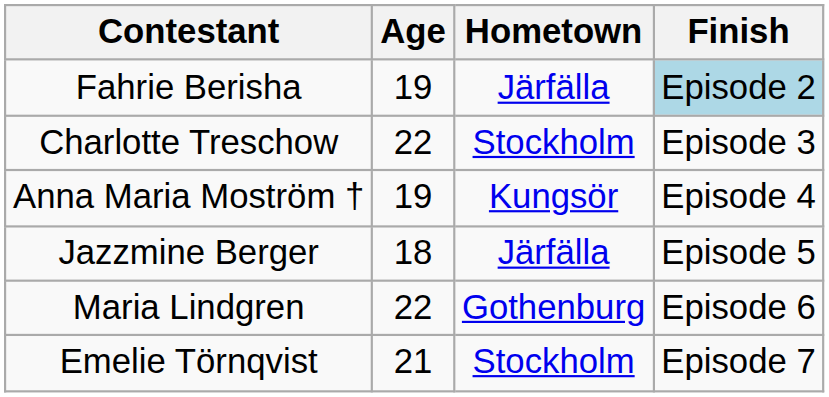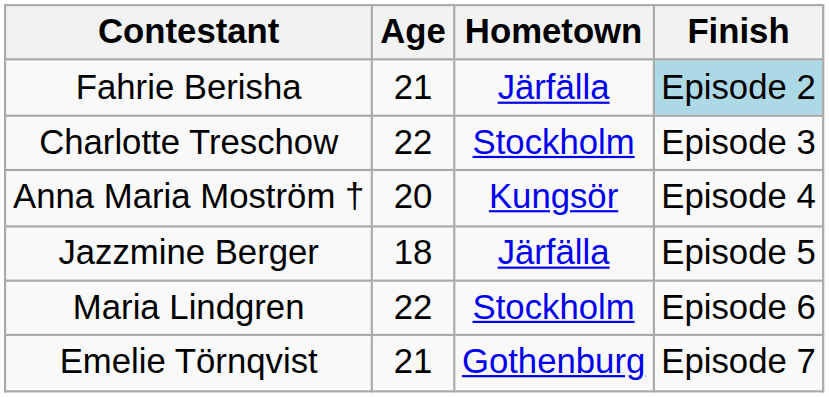(413, 87) 19 -> (413, 87) 21
(413, 197) 19 -> (413, 197) 20
(554, 307) Gothenburg -> (554, 307) Stockholm
(554, 362) Stockholm -> (554, 362) Gothenburg
